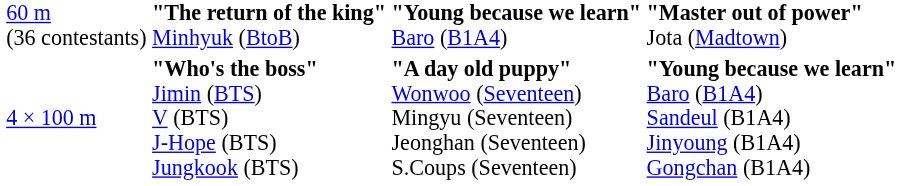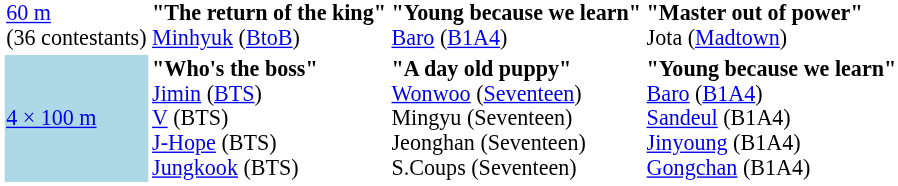(51, 118) no background -> (51, 118) lightblue background
